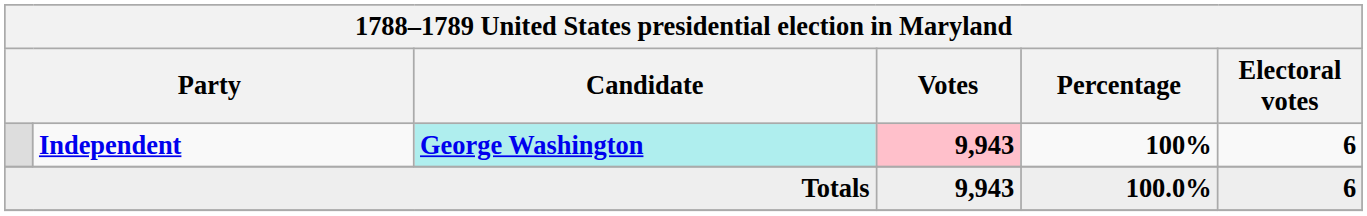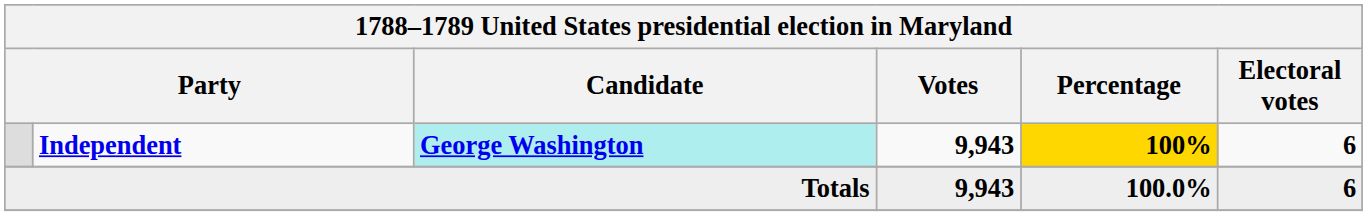(984, 145) pink background -> (984, 145) no background
(1179, 145) no background -> (1179, 145) gold background
